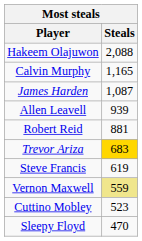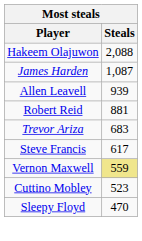- row: (53, 71)
(119, 149) gold background -> (119, 129) no background
(119, 168) 619 -> (119, 149) 617
